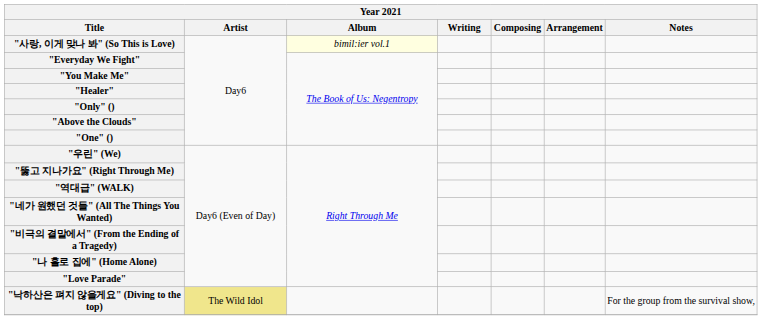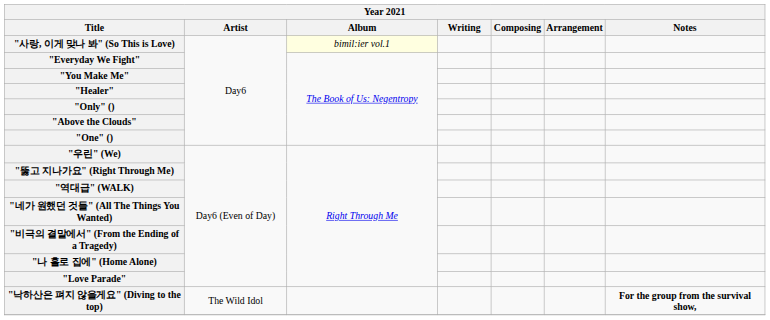(236, 301) khaki background -> (236, 301) no background
(681, 301) normal -> (685, 301) bold
